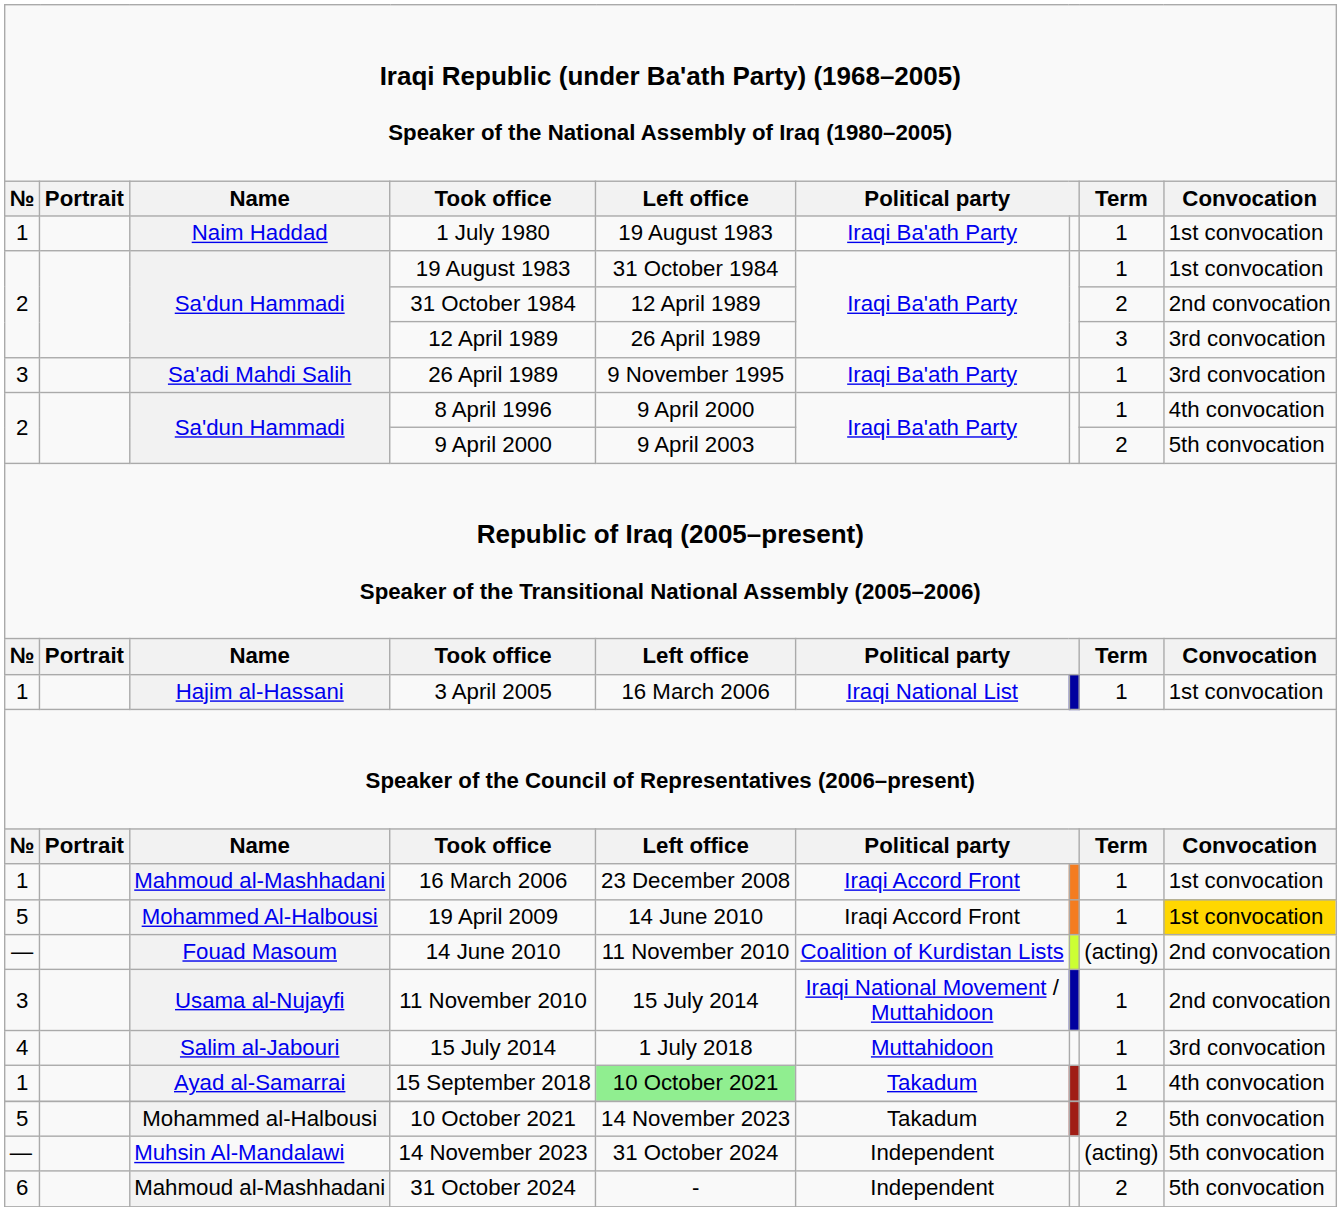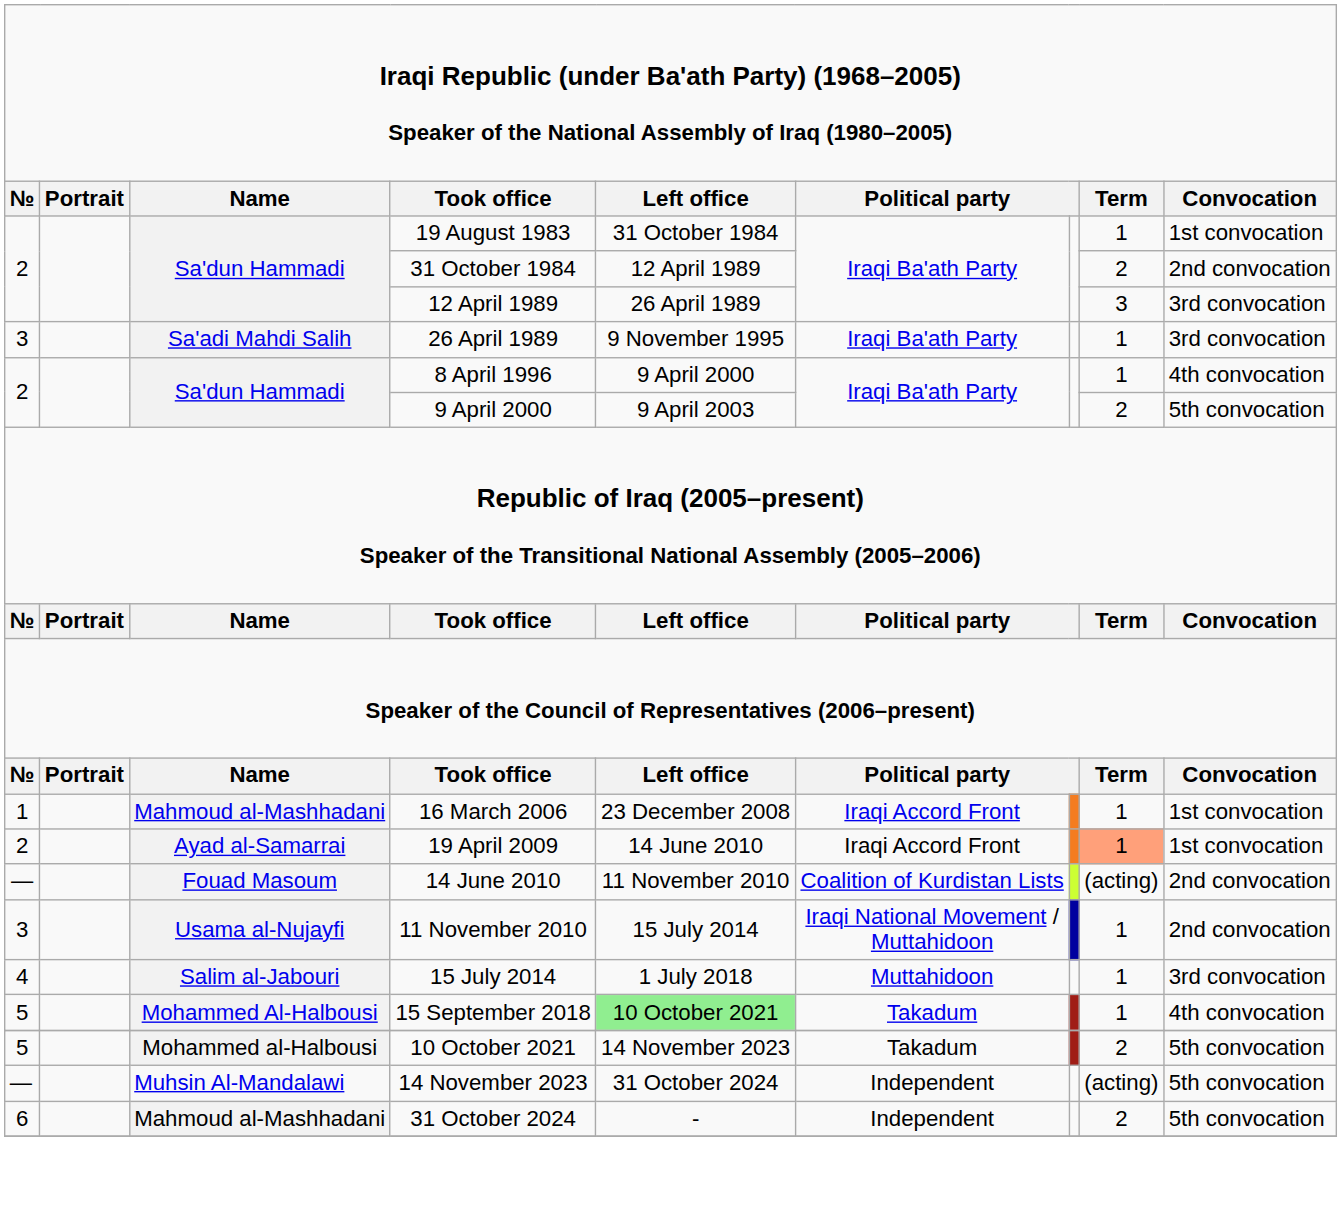- row: (493, 233)
- row: (493, 691)
(22, 916) 5 -> (22, 846) 2
(260, 916) Mohammed Al-Halbousi -> (260, 846) Ayad al-Samarrai
(1121, 916) no background -> (1121, 846) lightsalmon background
(1246, 916) gold background -> (1246, 846) no background
(22, 1082) 1 -> (22, 1012) 5
(260, 1082) Ayad al-Samarrai -> (260, 1012) Mohammed Al-Halbousi
